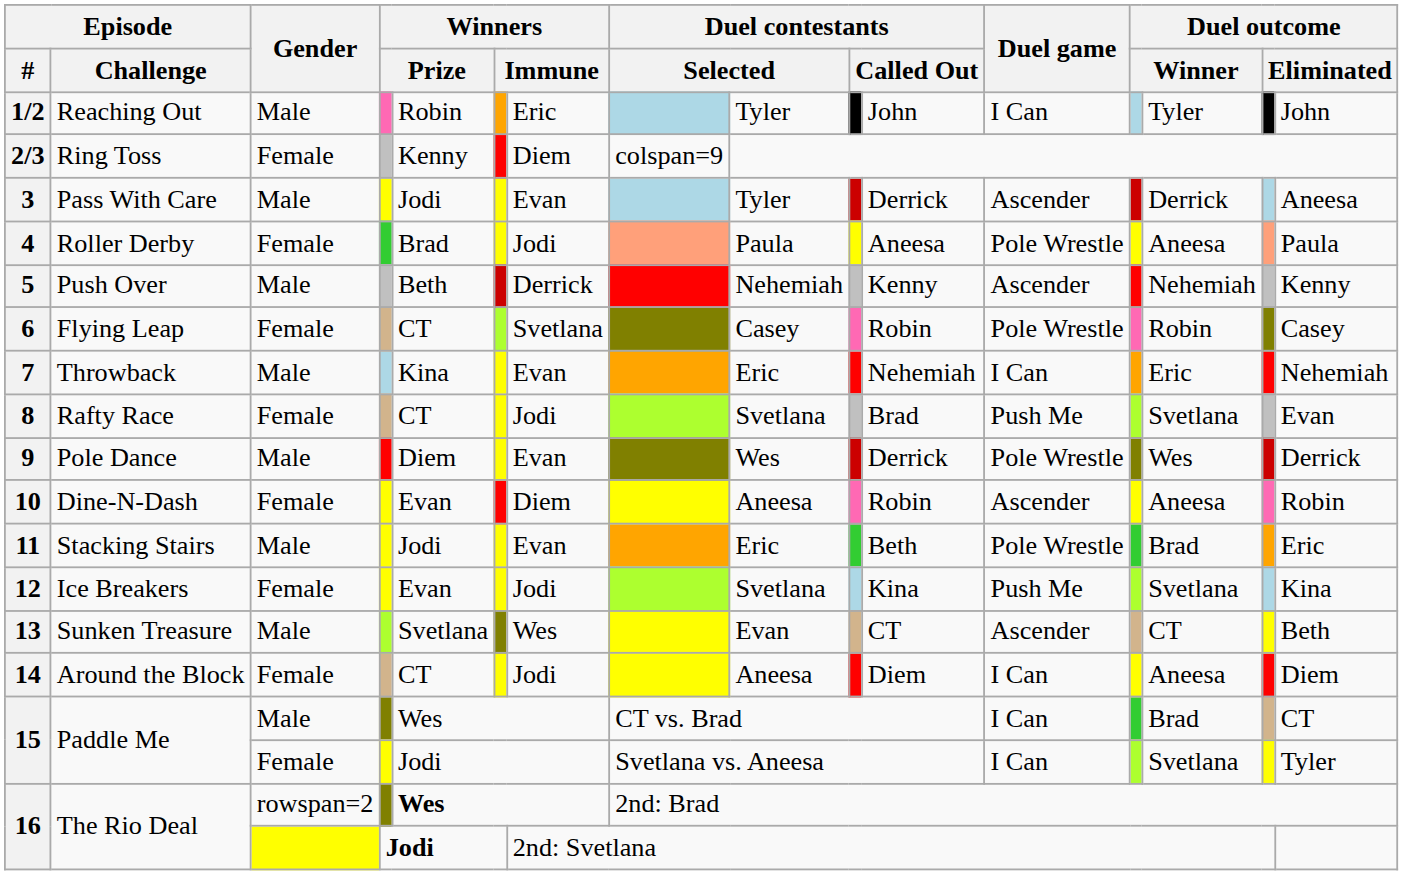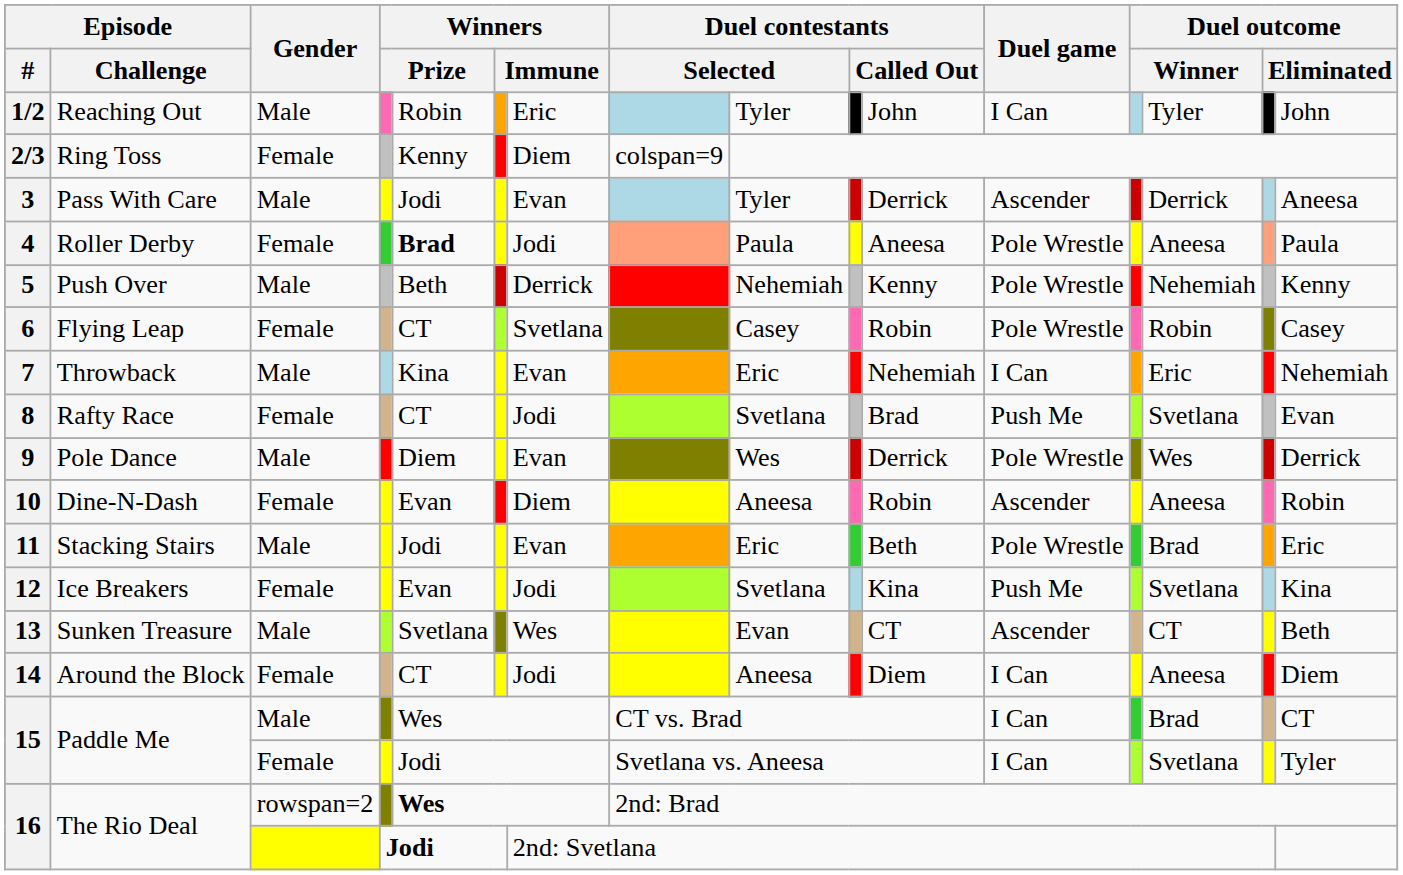(423, 242) normal -> (426, 242) bold
(1040, 285) Ascender -> (1057, 285) Pole Wrestle
